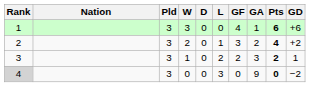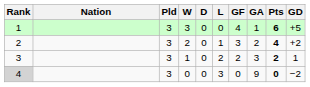(295, 27) +6 -> (295, 27) +5
